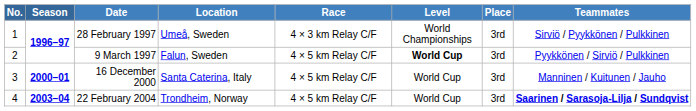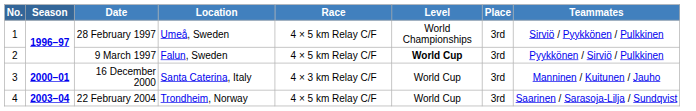(334, 34) 4 × 3 km Relay C/F -> (334, 34) 4 × 5 km Relay C/F
(334, 77) 4 × 5 km Relay C/F -> (334, 77) 4 × 3 km Relay C/F
(602, 98) bold -> (596, 98) normal
